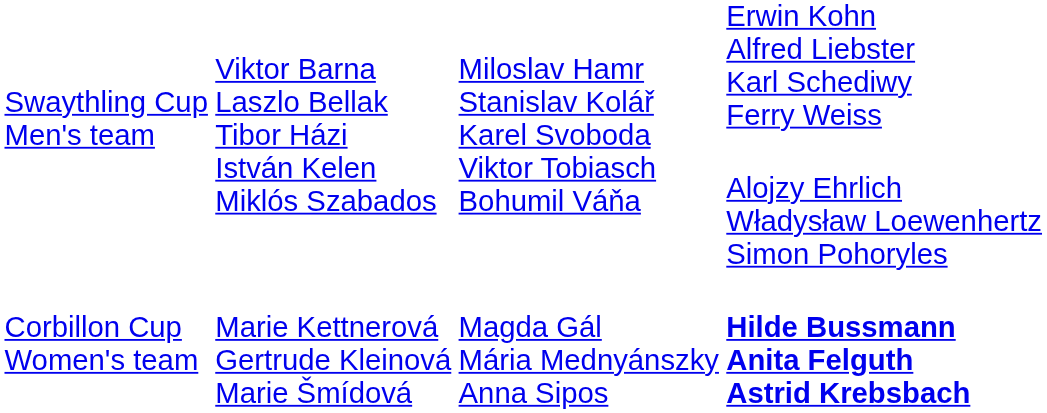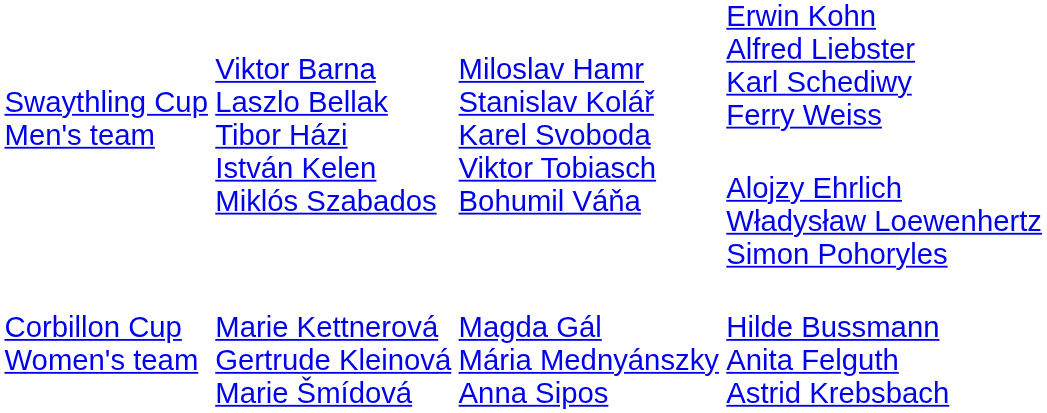(848, 360) bold -> (838, 360) normal
